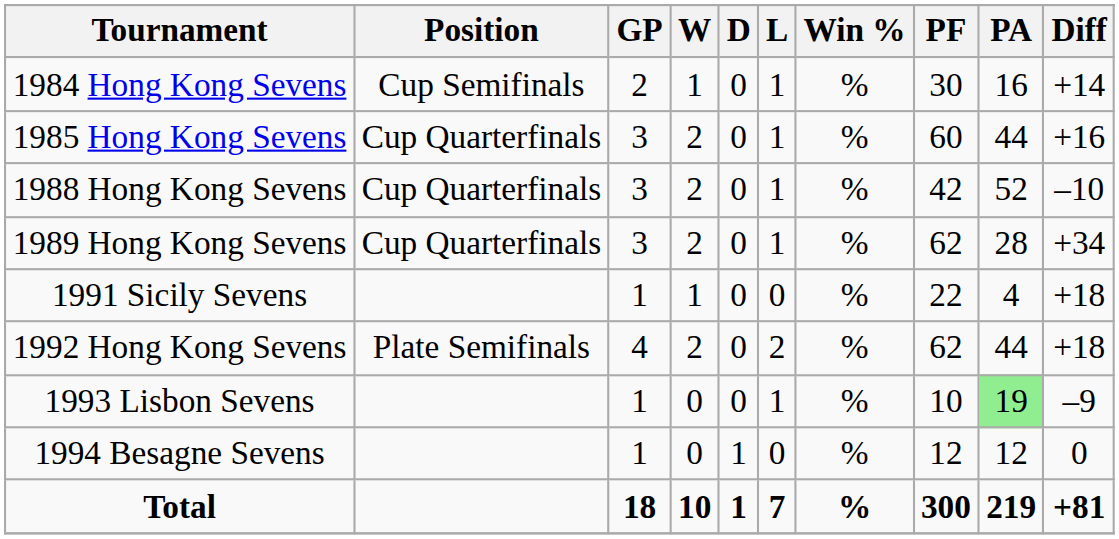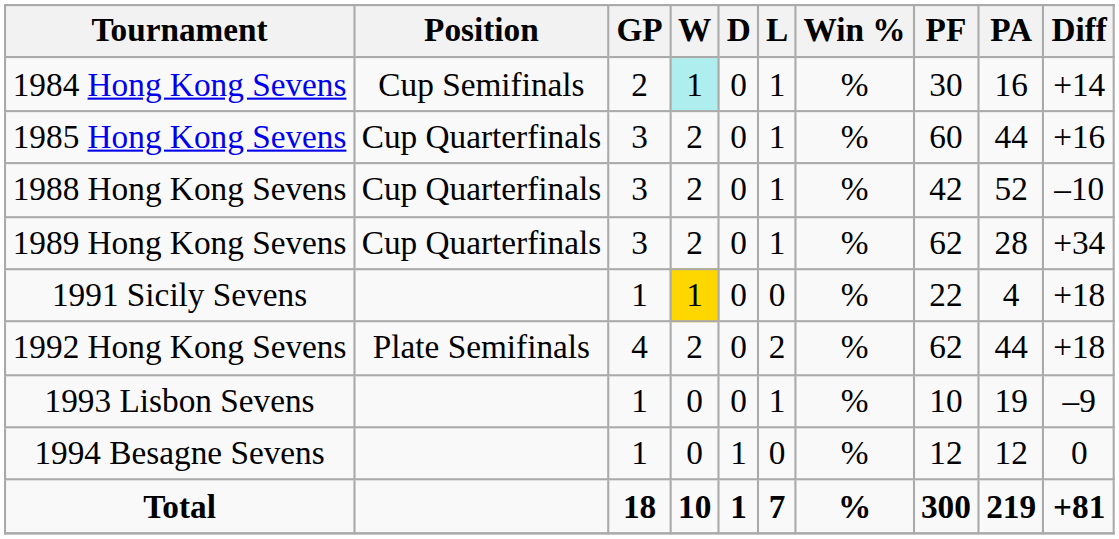(695, 83) no background -> (695, 83) paleturquoise background
(695, 294) no background -> (695, 294) gold background
(1011, 400) lightgreen background -> (1011, 400) no background
